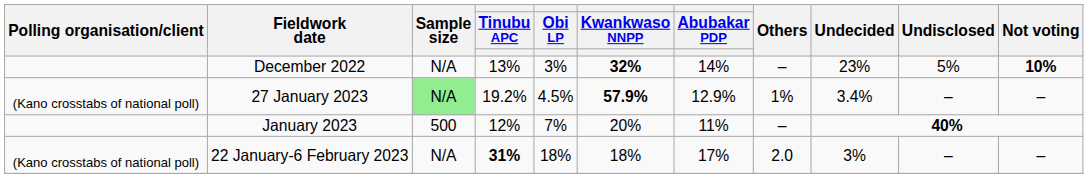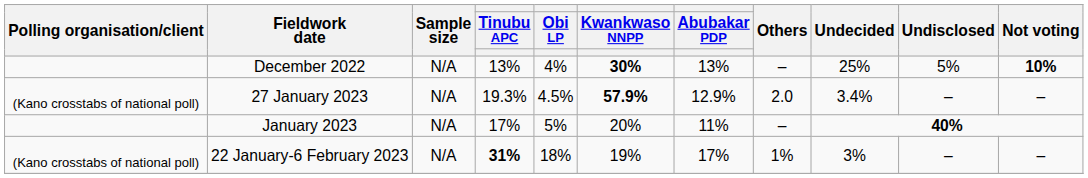(556, 67) 3% -> (556, 67) 4%
(625, 67) 32% -> (625, 67) 30%
(714, 67) 14% -> (714, 67) 13%
(855, 67) 23% -> (855, 67) 25%
(443, 96) lightgreen background -> (443, 96) no background
(505, 96) 19.2% -> (505, 96) 19.3%
(782, 96) 1% -> (782, 96) 2.0
(443, 126) 500 -> (443, 126) N/A
(505, 126) 12% -> (505, 126) 17%
(556, 126) 7% -> (556, 126) 5%
(625, 155) 18% -> (625, 155) 19%
(782, 155) 2.0 -> (782, 155) 1%
